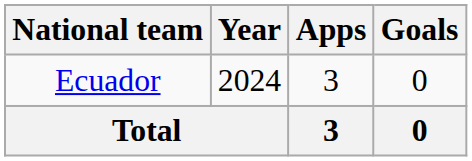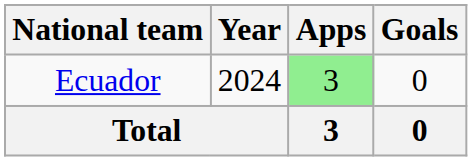(331, 79) no background -> (331, 79) lightgreen background
